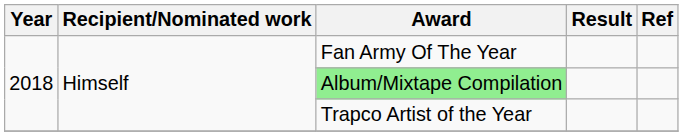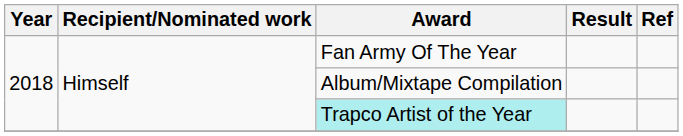(442, 83) lightgreen background -> (442, 83) no background
(426, 114) no background -> (426, 114) paleturquoise background
